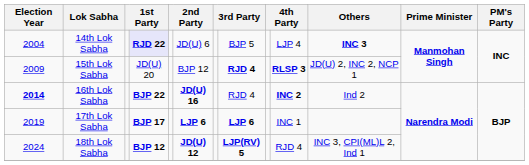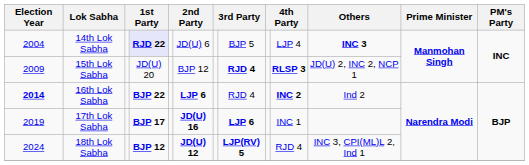(193, 95) JD(U) 16 -> (193, 95) LJP 6
(193, 121) LJP 6 -> (193, 121) JD(U) 16
